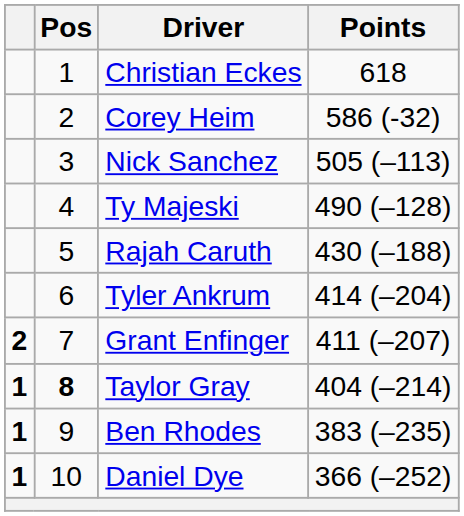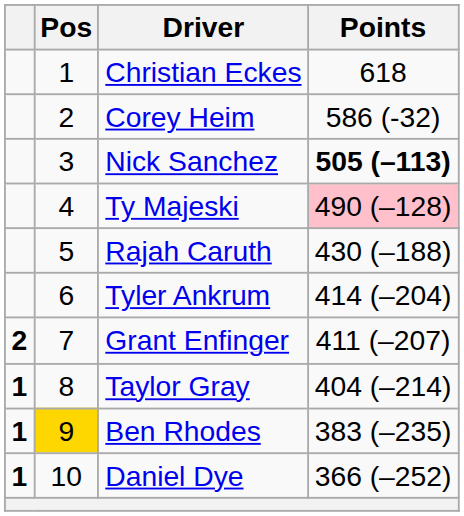(383, 162) normal -> (383, 162) bold
(383, 207) no background -> (383, 207) pink background
(66, 386) bold -> (66, 386) normal
(66, 430) no background -> (66, 430) gold background
